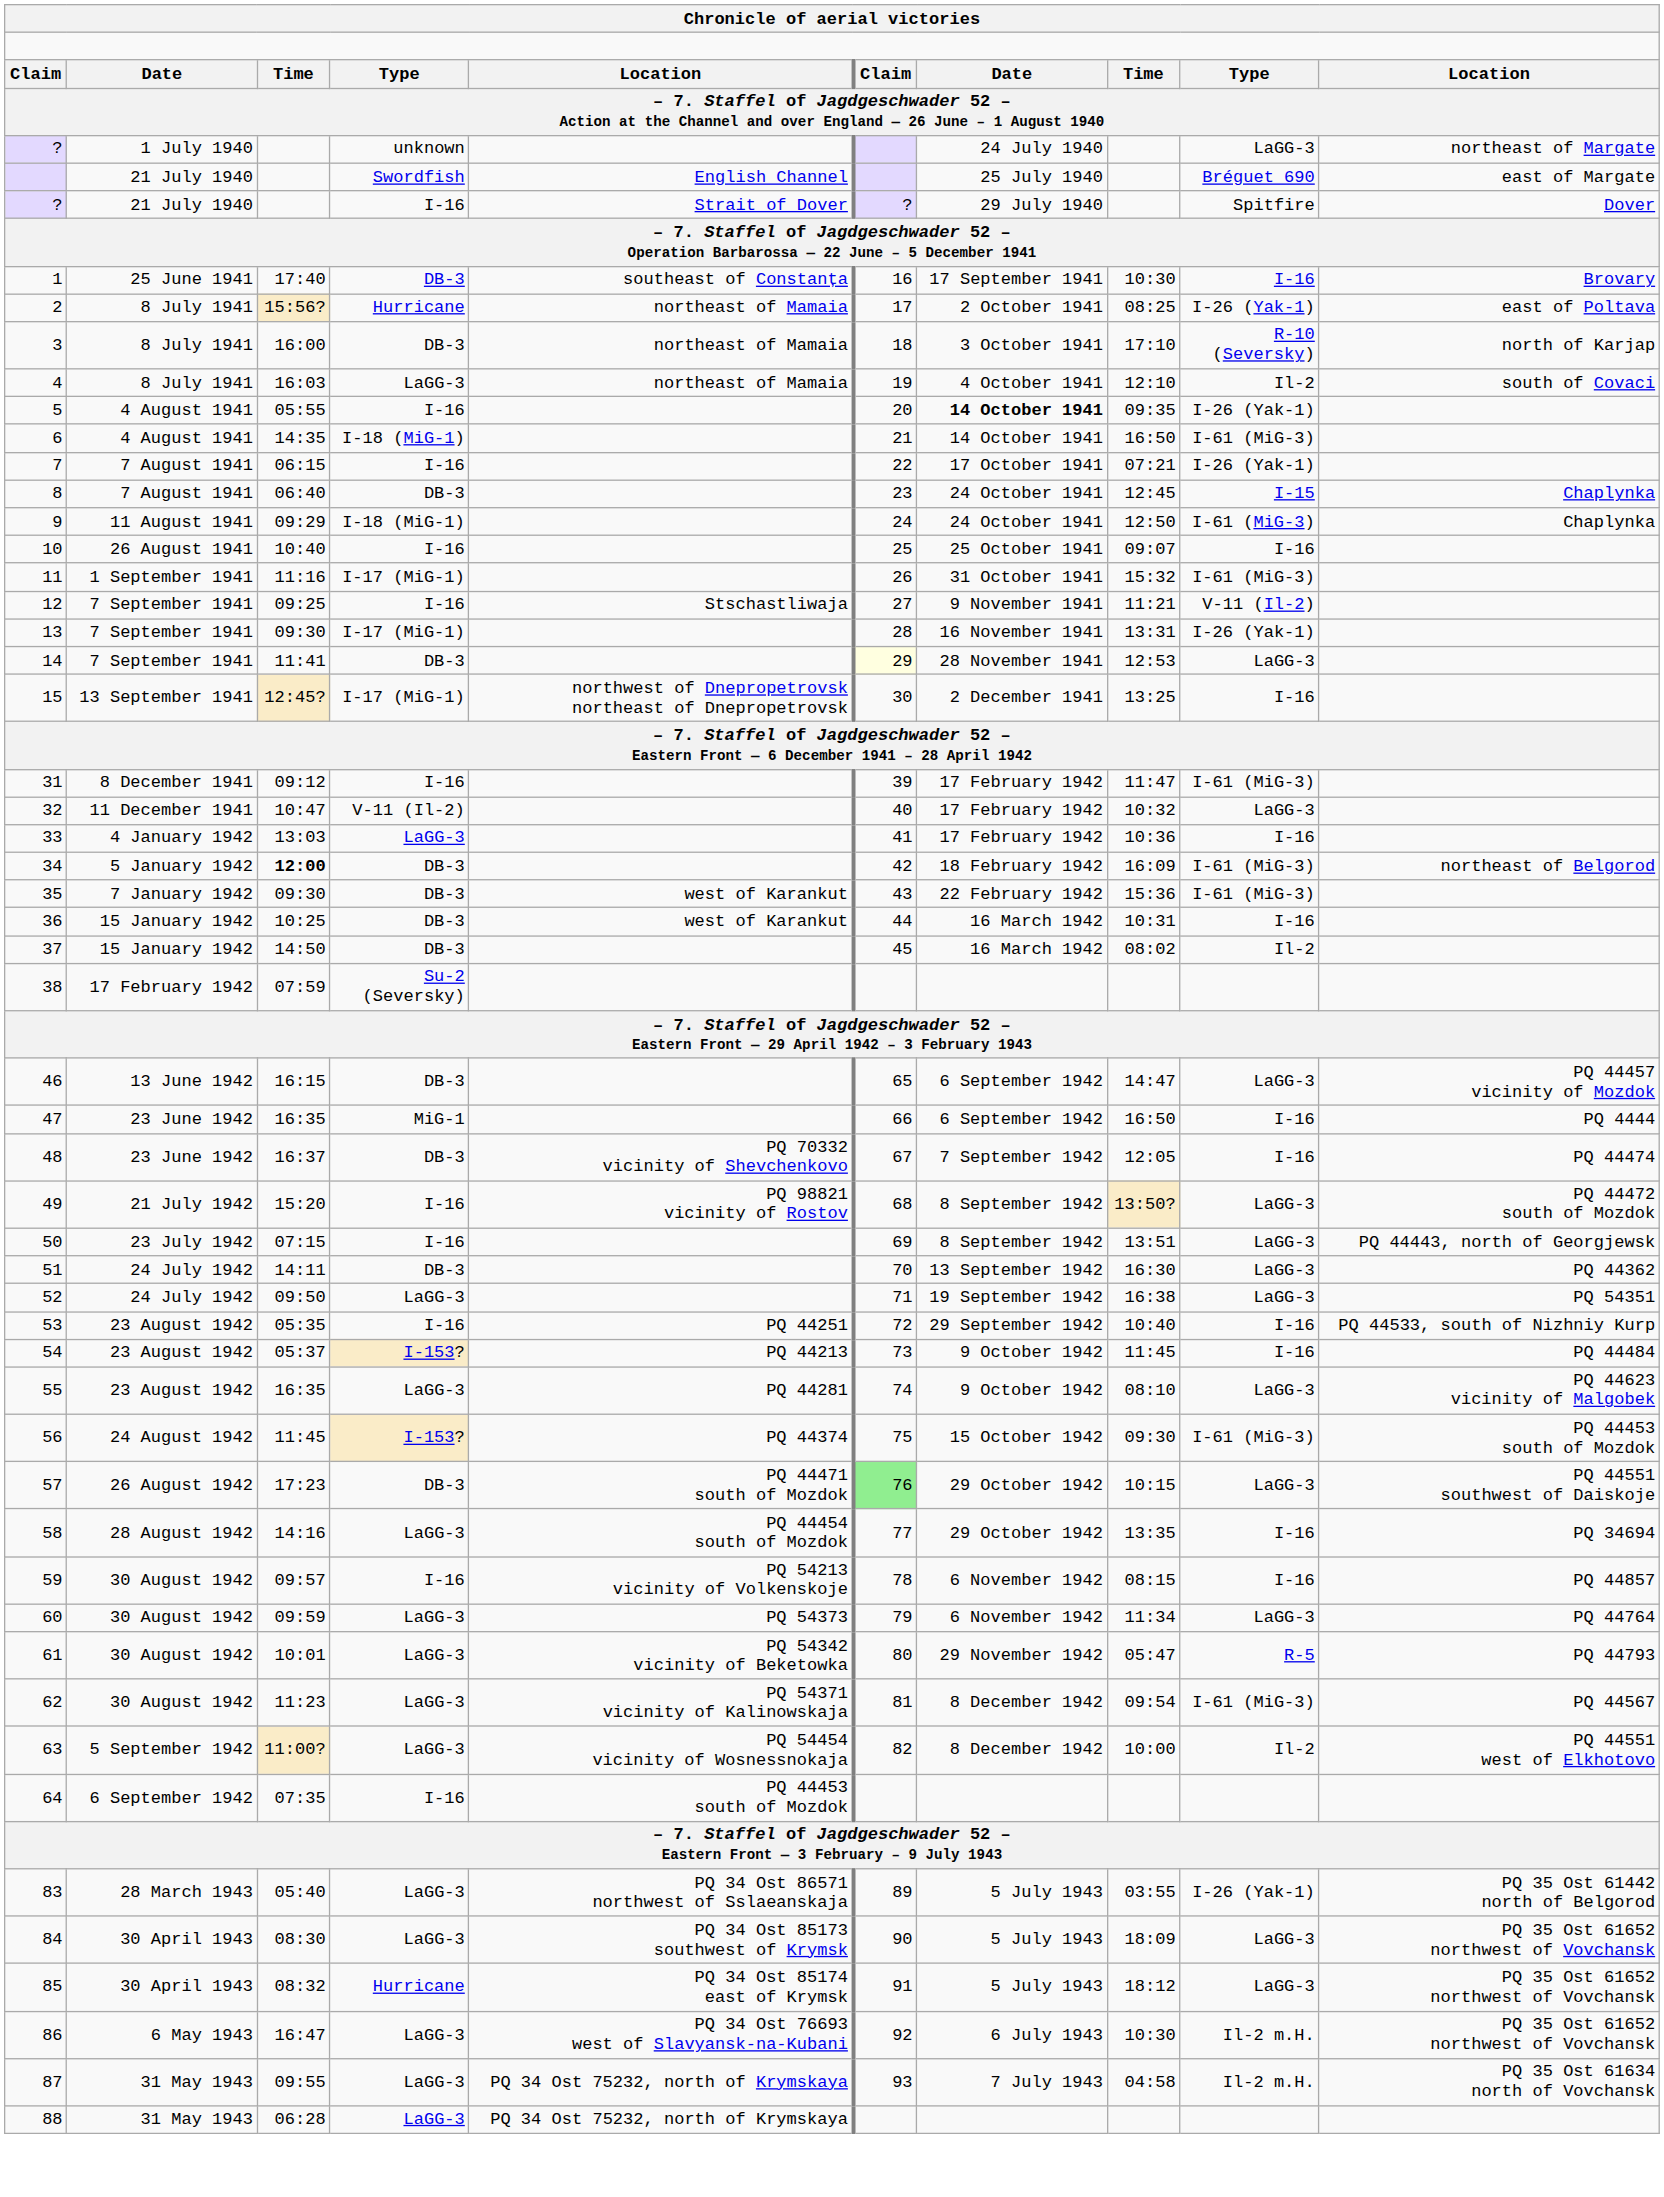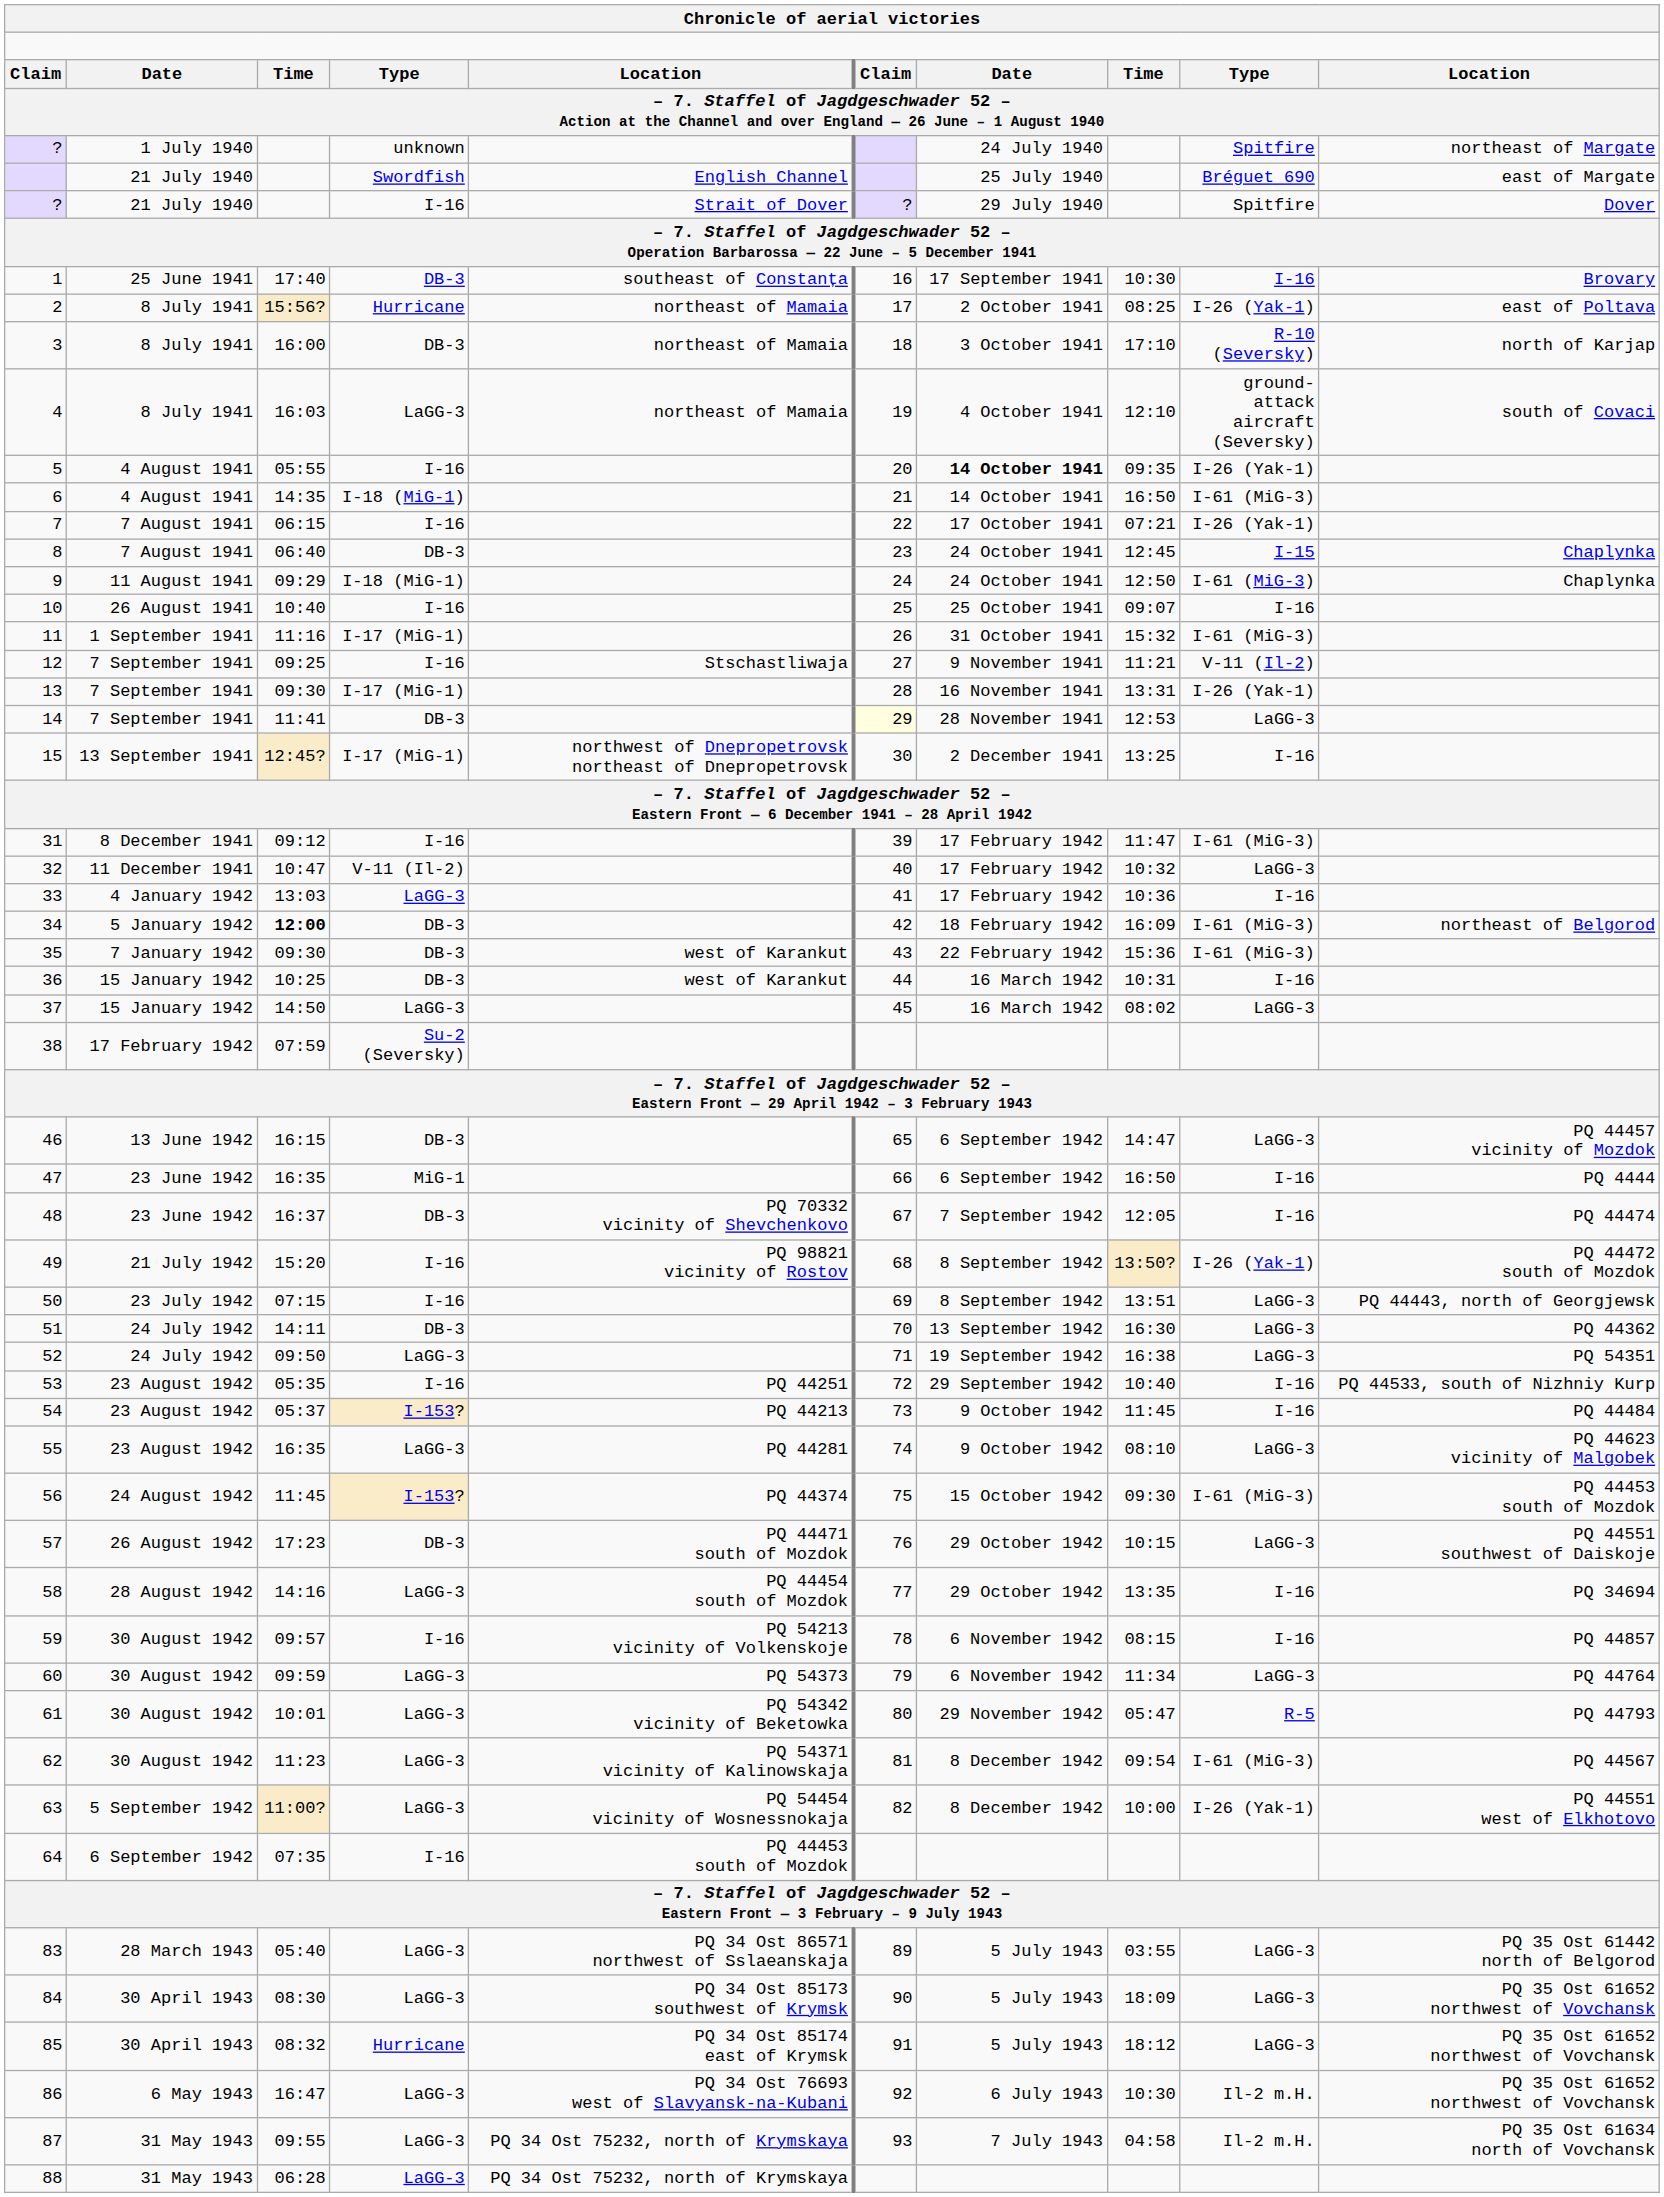(1284, 149) LaGG-3 -> (1274, 149) Spitfire
(1294, 383) Il-2 -> (1264, 412) ground-attack aircraft (Seversky)
(444, 949) DB-3 -> (434, 1008) LaGG-3
(1294, 949) Il-2 -> (1284, 1008) LaGG-3
(1284, 1204) LaGG-3 -> (1253, 1263) I-26 (Yak-1)
(902, 1485) lightgreen background -> (902, 1544) no background
(1294, 1750) Il-2 -> (1253, 1809) I-26 (Yak-1)
(1253, 1892) I-26 (Yak-1) -> (1284, 1951) LaGG-3
